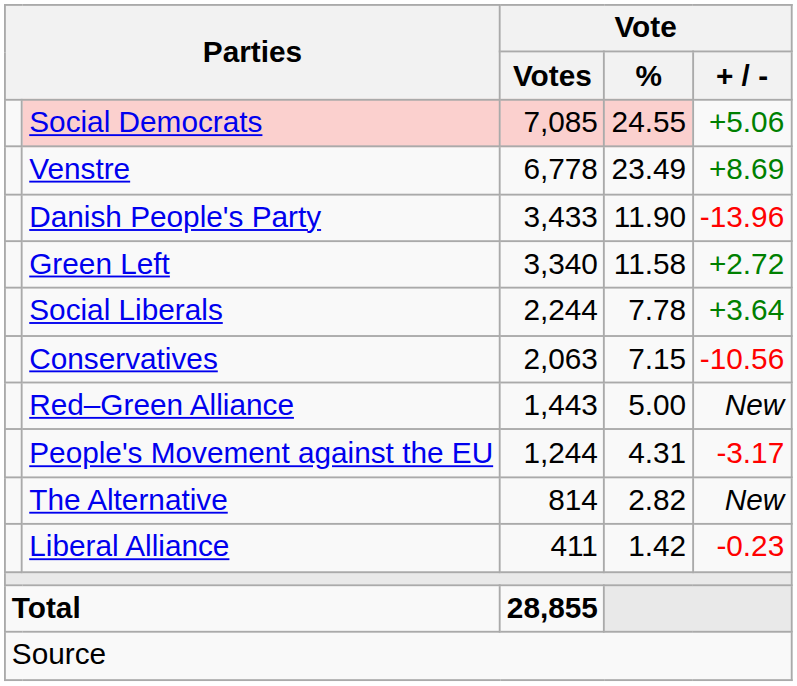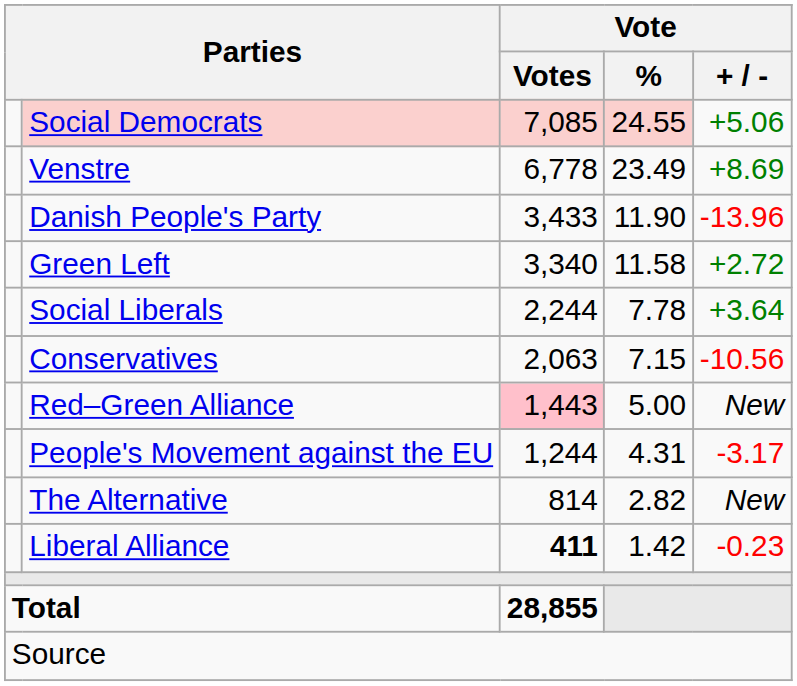(561, 405) no background -> (561, 405) pink background
(574, 547) normal -> (574, 547) bold
